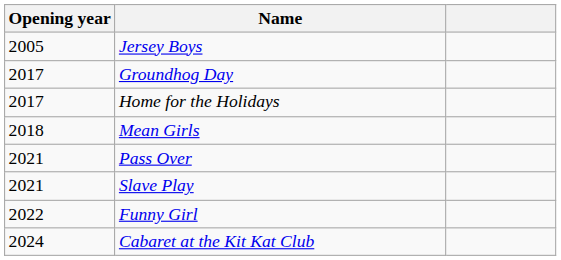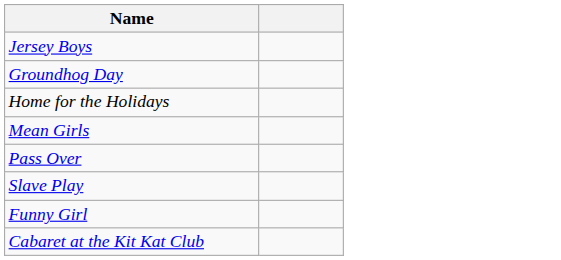- column: (60, 18)
